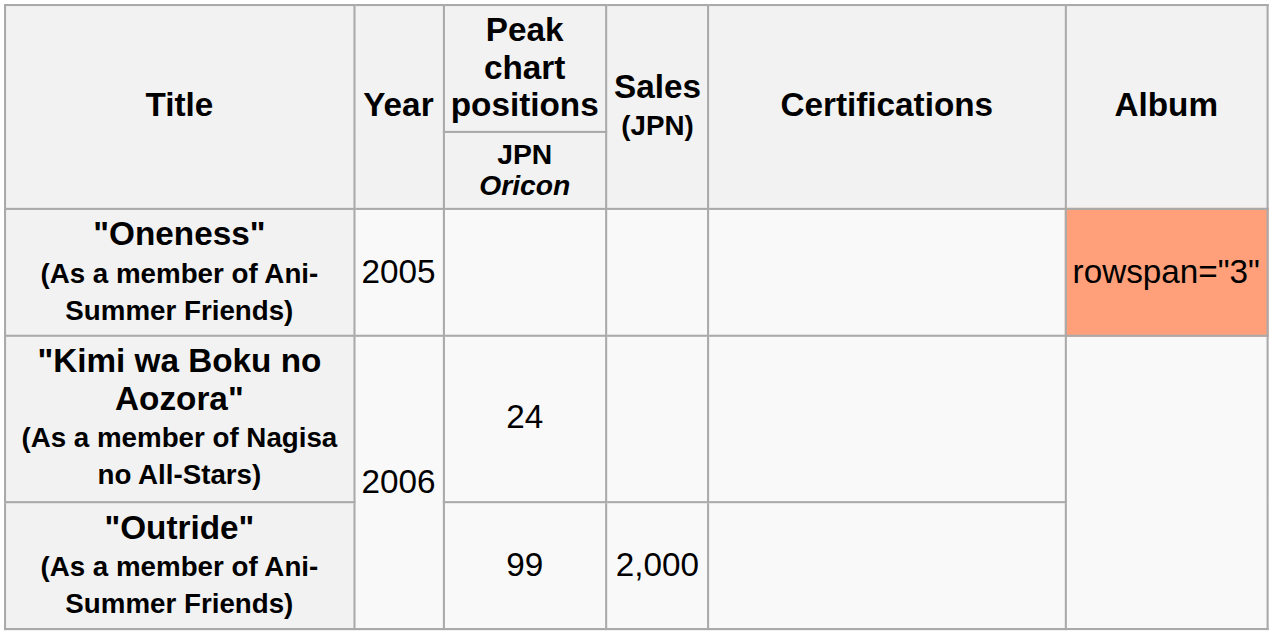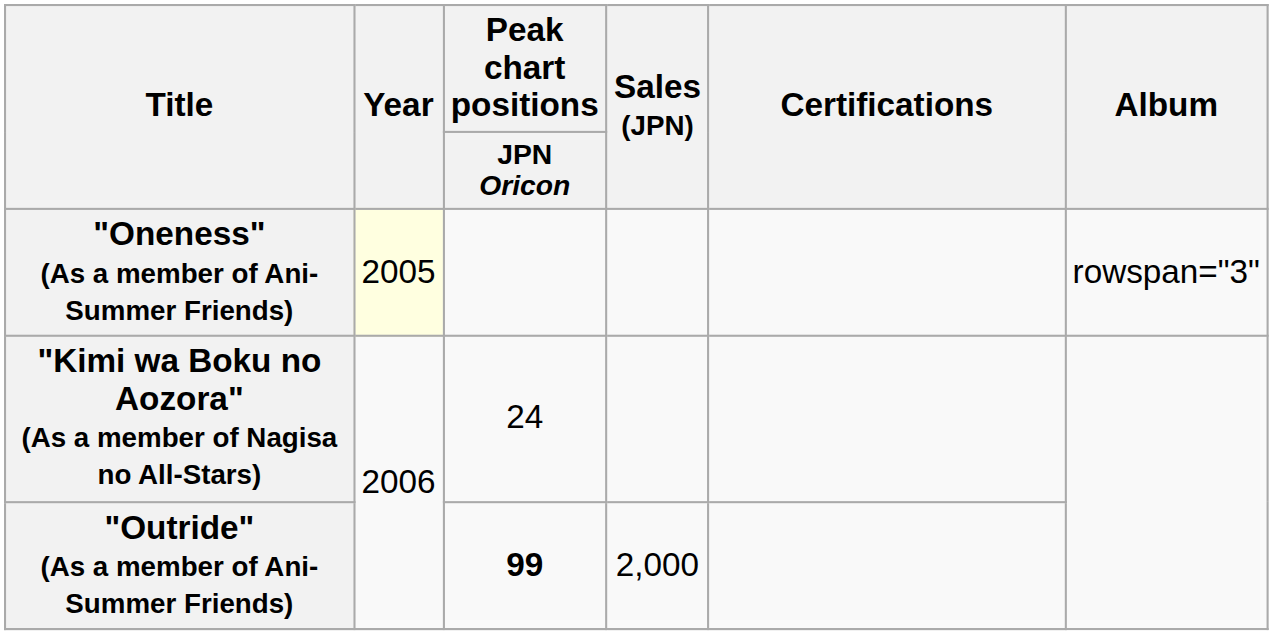(398, 271) no background -> (398, 271) lightyellow background
(1166, 271) lightsalmon background -> (1166, 271) no background
(525, 564) normal -> (525, 564) bold
